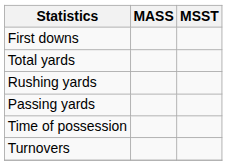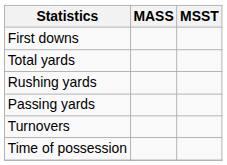rows swapped: (39, 148) <-> (67, 126)
